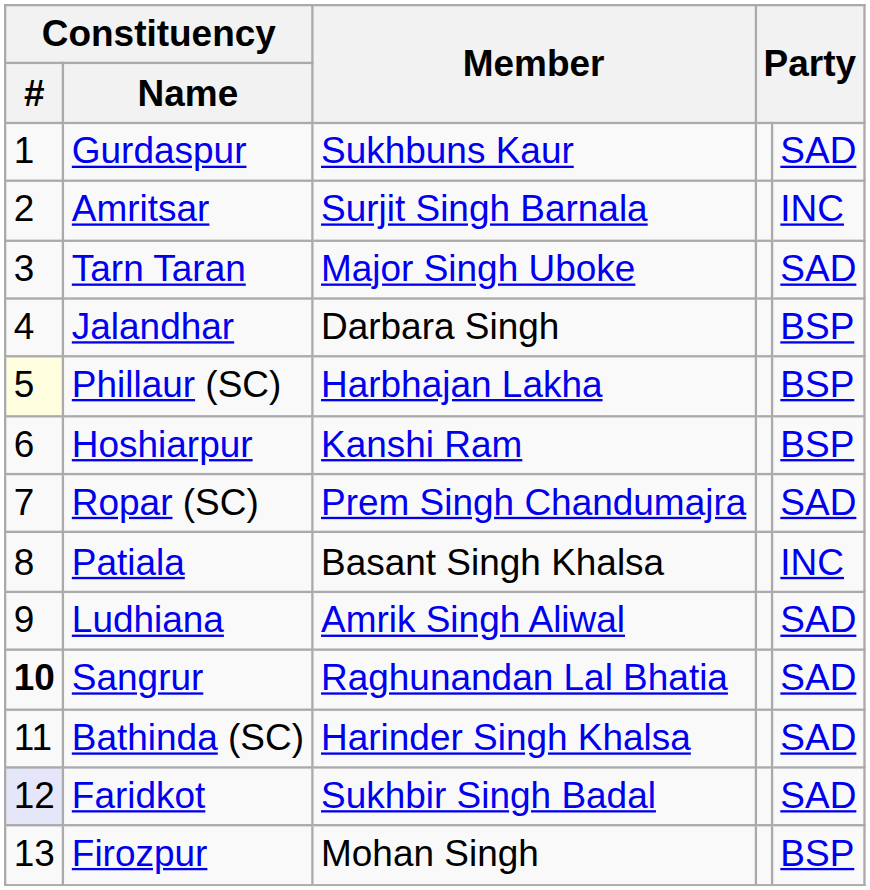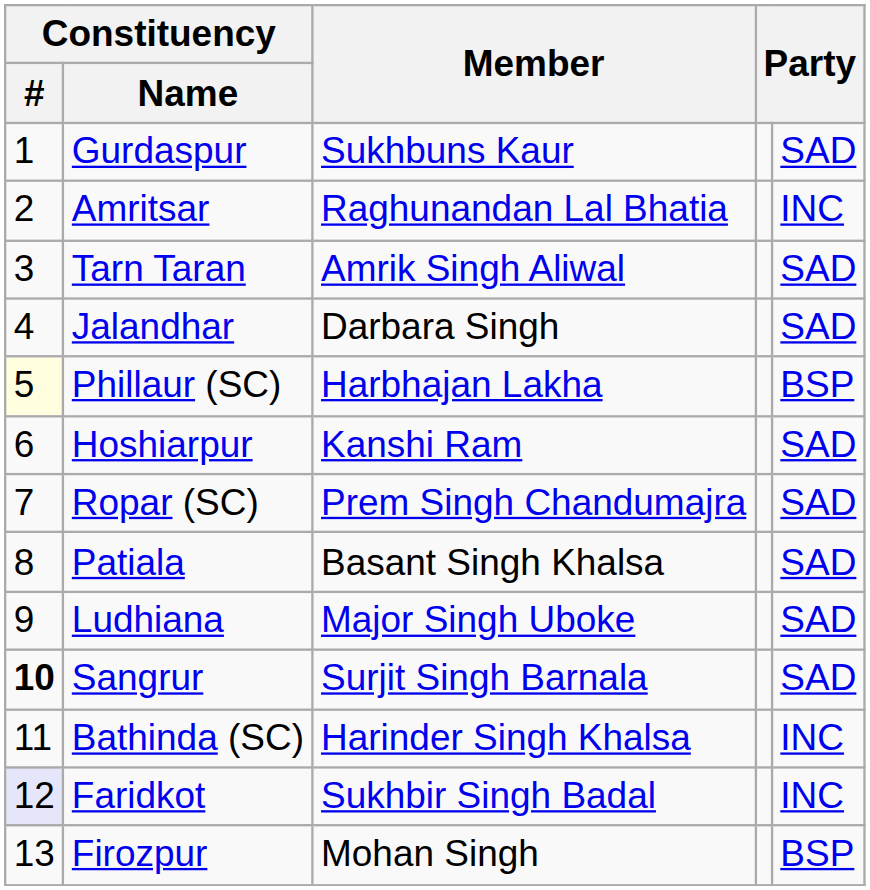(484, 209) Surjit Singh Barnala -> (524, 209) Raghunandan Lal Bhatia
(478, 268) Major Singh Uboke -> (473, 268) Amrik Singh Aliwal
(817, 326) BSP -> (818, 326) SAD
(817, 444) BSP -> (818, 444) SAD
(812, 561) INC -> (818, 561) SAD
(473, 619) Amrik Singh Aliwal -> (478, 619) Major Singh Uboke
(524, 678) Raghunandan Lal Bhatia -> (484, 678) Surjit Singh Barnala
(818, 737) SAD -> (812, 737) INC
(818, 795) SAD -> (812, 795) INC
